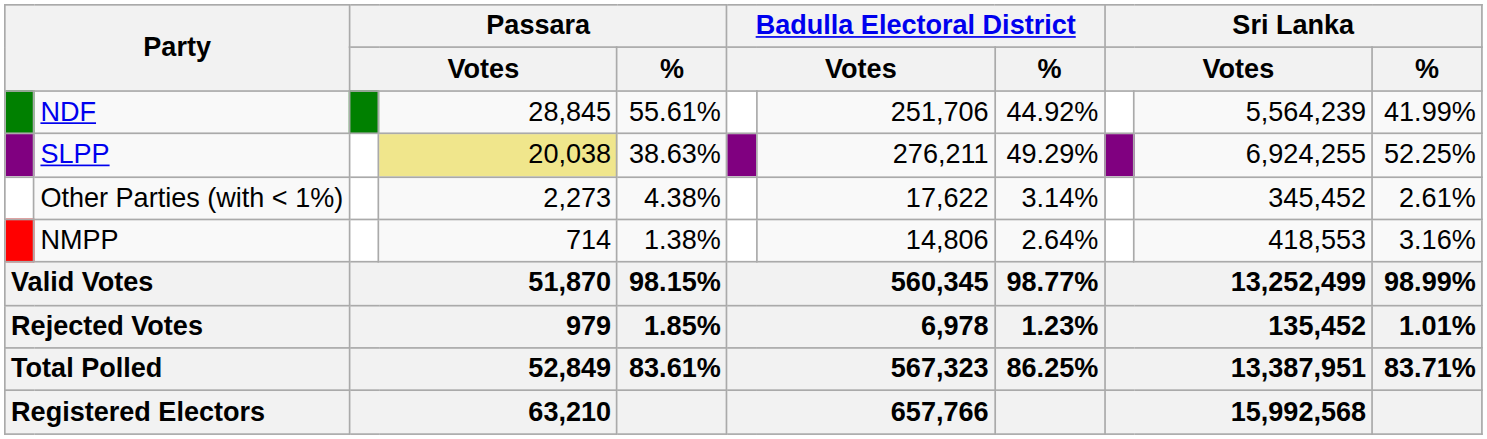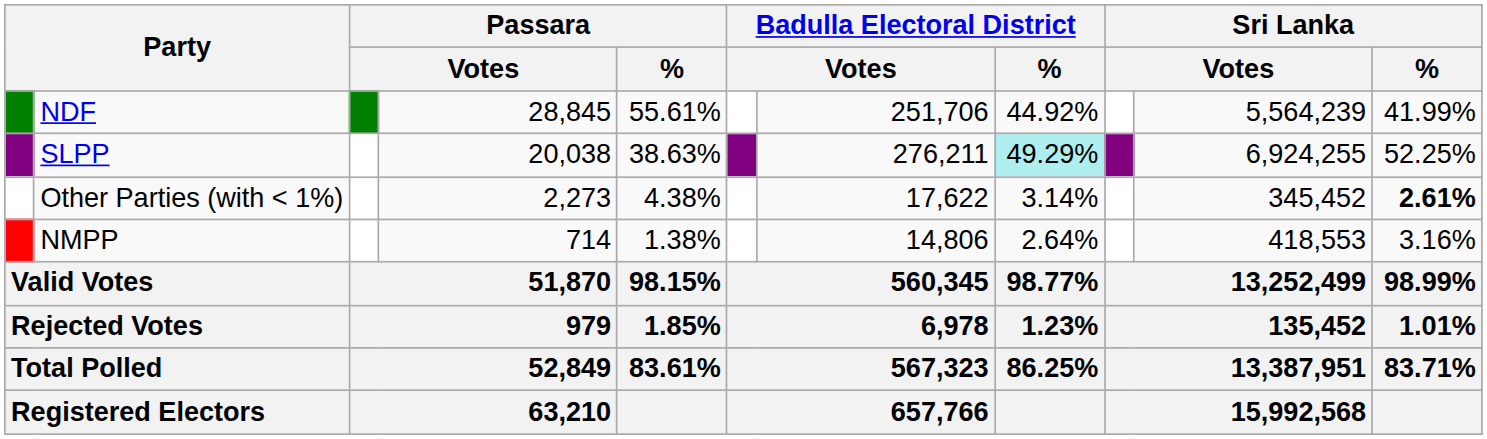(570, 154) khaki background -> (570, 154) no background
(1052, 154) no background -> (1052, 154) paleturquoise background
(1437, 197) normal -> (1437, 197) bold
